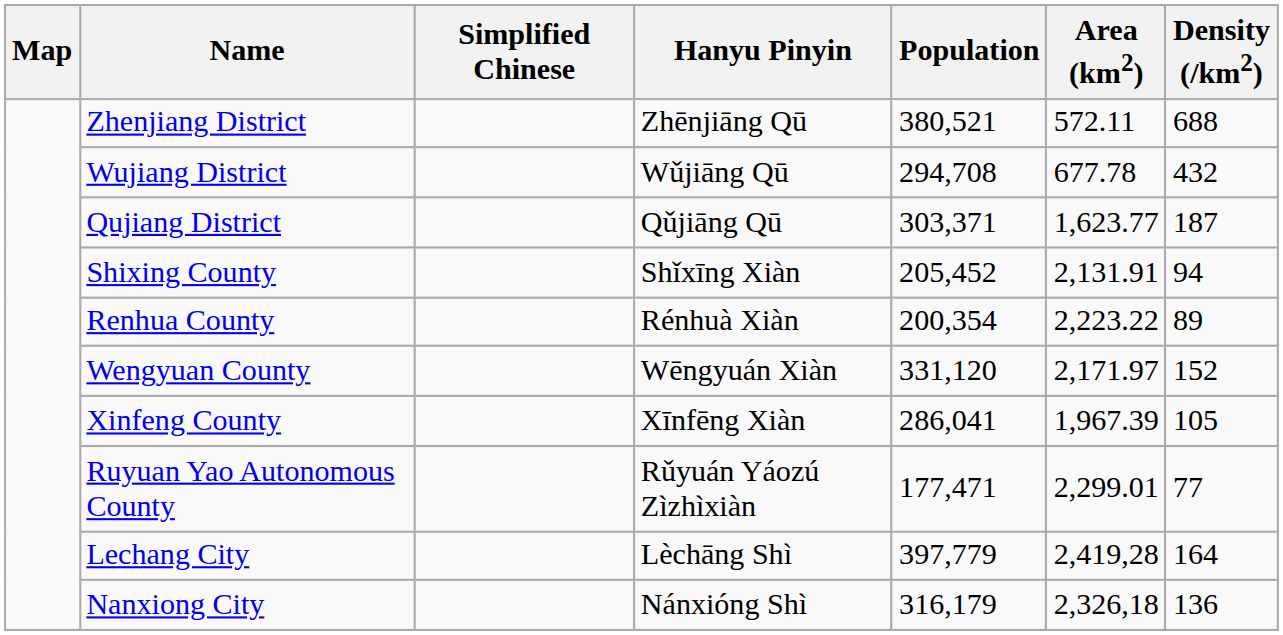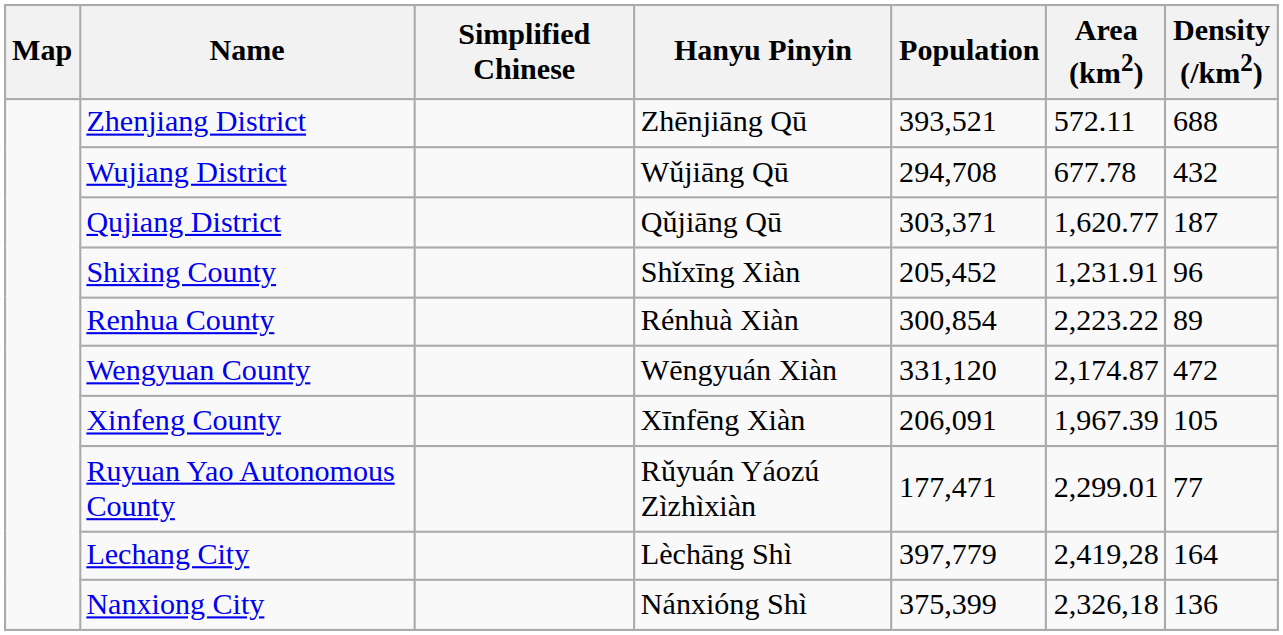(948, 122) 380,521 -> (948, 122) 393,521
(1106, 222) 1,623.77 -> (1106, 222) 1,620.77
(1106, 271) 2,131.91 -> (1106, 271) 1,231.91
(1188, 271) 94 -> (1188, 271) 96
(948, 321) 200,354 -> (948, 321) 300,854
(1106, 370) 2,171.97 -> (1106, 370) 2,174.87
(1196, 370) 152 -> (1196, 370) 472
(948, 420) 286,041 -> (948, 420) 206,091
(948, 605) 316,179 -> (948, 605) 375,399
